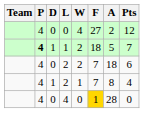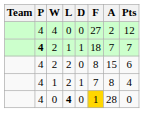columns swapped: (80, 13) <-> (53, 13)
(112, 47) 5 -> (112, 47) 7
(96, 64) 7 -> (96, 64) 8
(112, 64) 18 -> (112, 64) 15
(66, 99) normal -> (69, 99) bold
